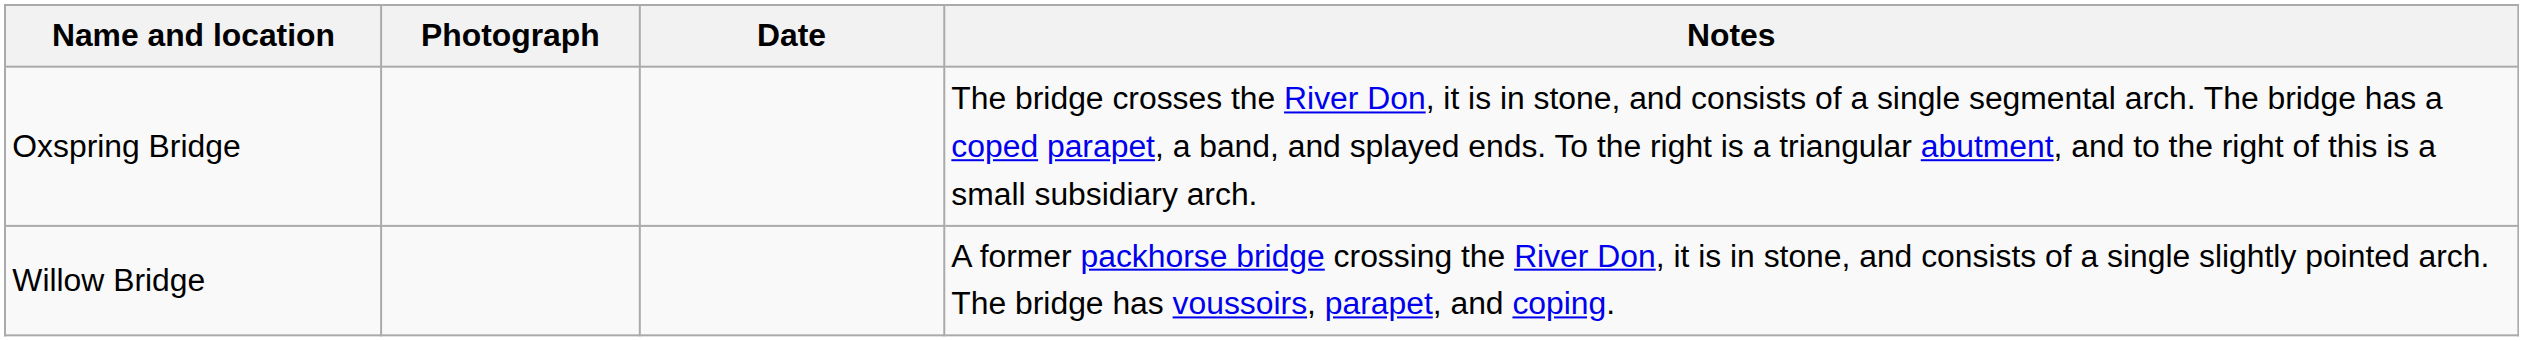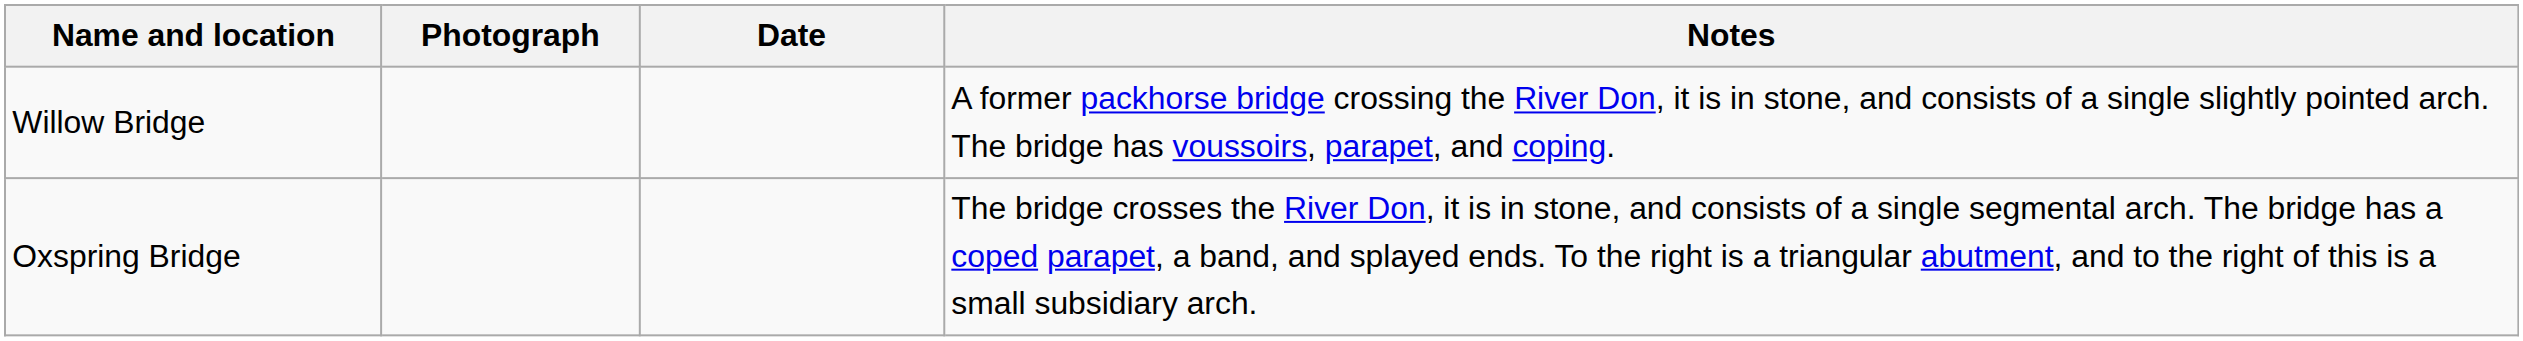rows swapped: (109, 279) <-> (126, 145)
